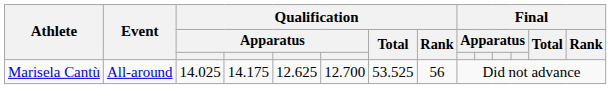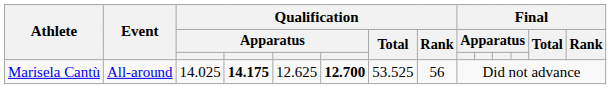(248, 72) normal -> (248, 72) bold
(345, 72) normal -> (345, 72) bold
